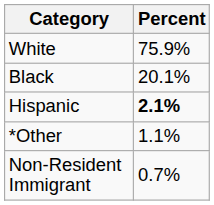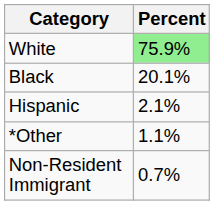(164, 48) no background -> (164, 48) lightgreen background
(159, 106) bold -> (159, 106) normal
